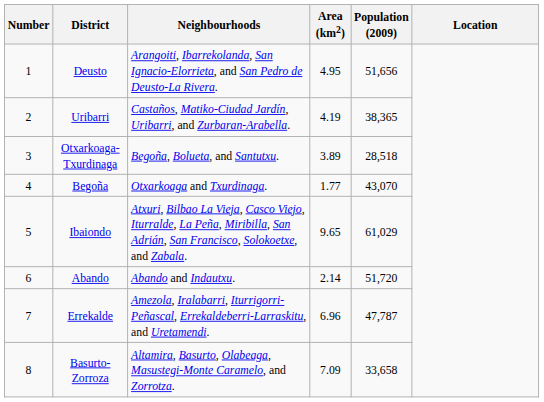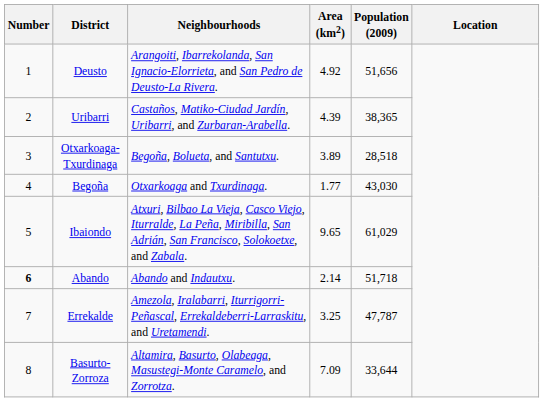(330, 71) 4.95 -> (330, 71) 4.92
(330, 117) 4.19 -> (330, 117) 4.39
(381, 186) 43,070 -> (381, 186) 43,030
(29, 278) normal -> (29, 277) bold
(381, 278) 51,720 -> (381, 278) 51,718
(330, 316) 6.96 -> (330, 316) 3.25
(381, 370) 33,658 -> (381, 370) 33,644
